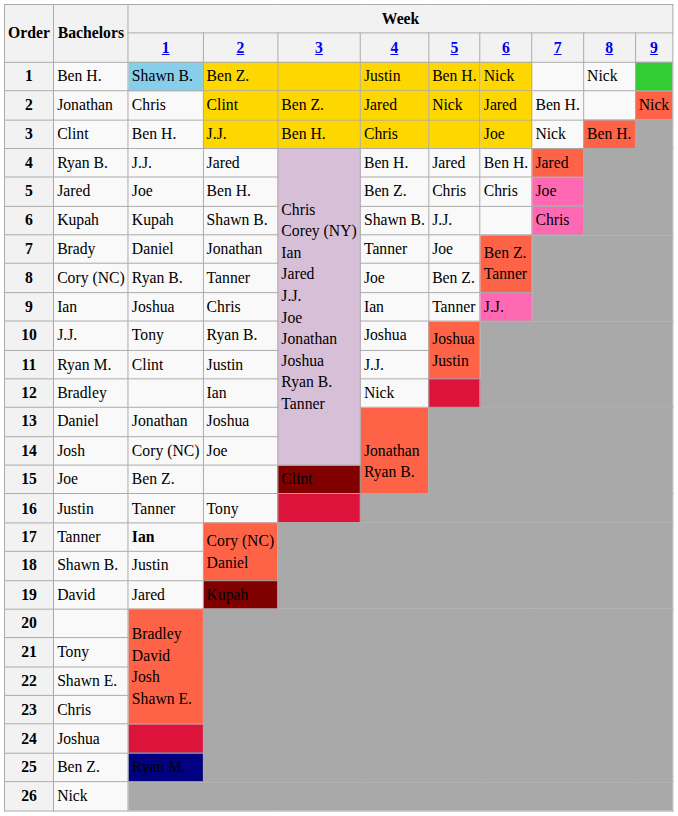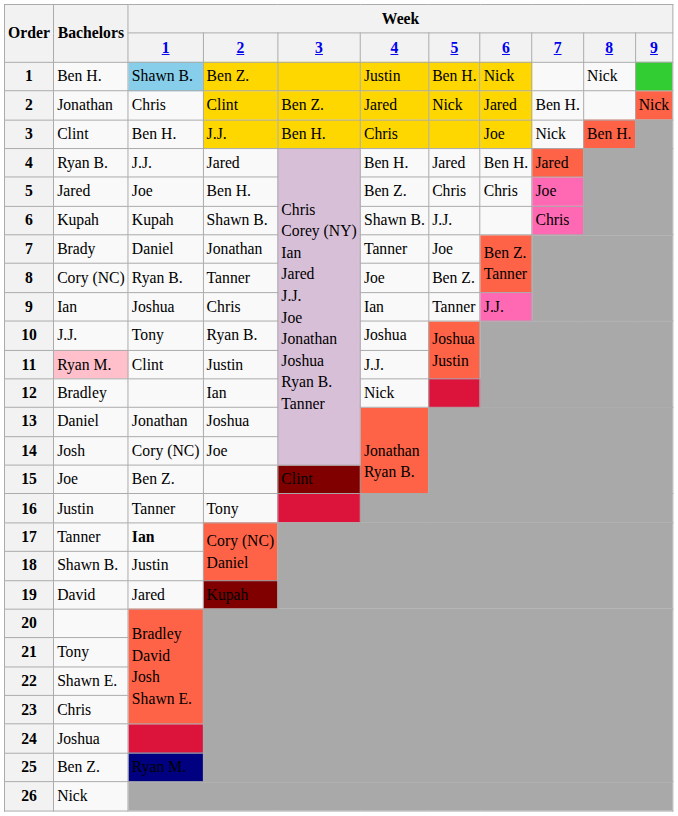(84, 364) no background -> (84, 364) pink background
